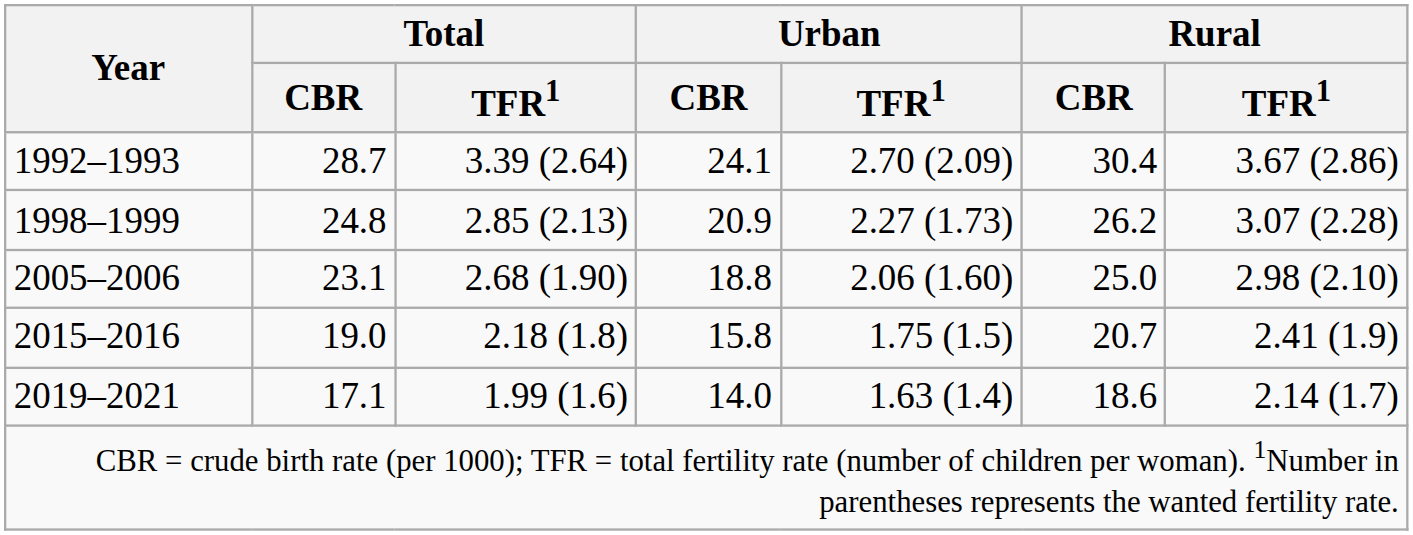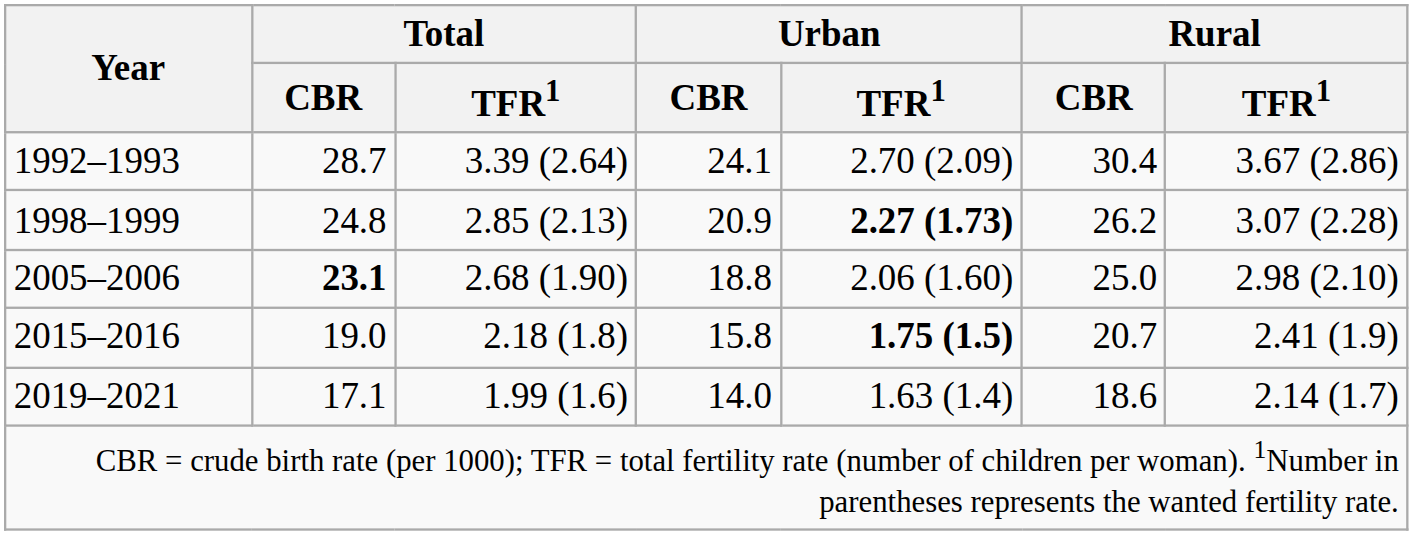(932, 219) normal -> (932, 219) bold
(354, 278) normal -> (354, 278) bold
(941, 336) normal -> (941, 336) bold
